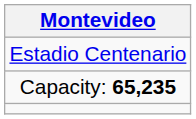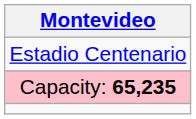(98, 86) no background -> (98, 86) pink background
